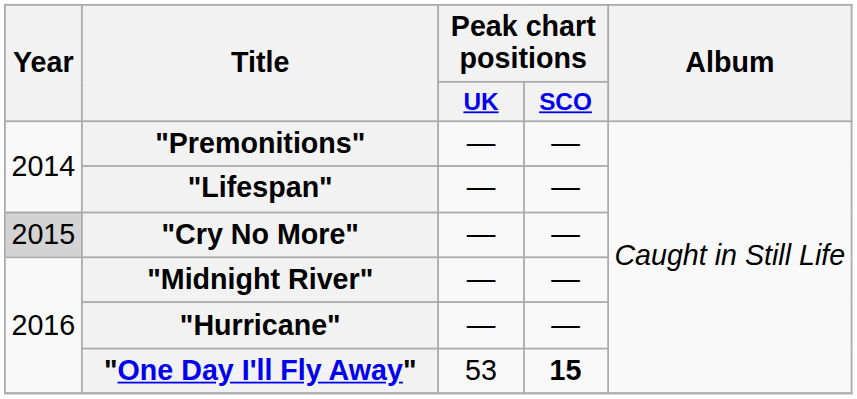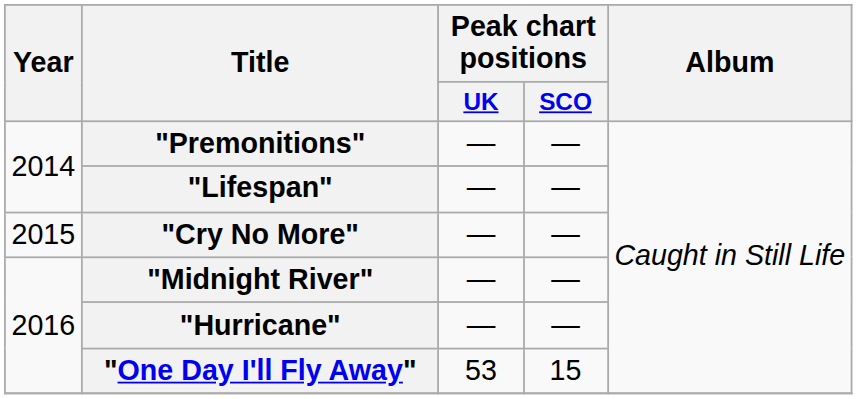(43, 234) lightgrey background -> (43, 234) no background
(566, 370) bold -> (566, 370) normal
